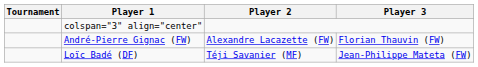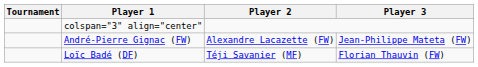(392, 40) Florian Thauvin (FW) -> (405, 40) Jean-Philippe Mateta (FW)
(405, 55) Jean-Philippe Mateta (FW) -> (392, 55) Florian Thauvin (FW)
